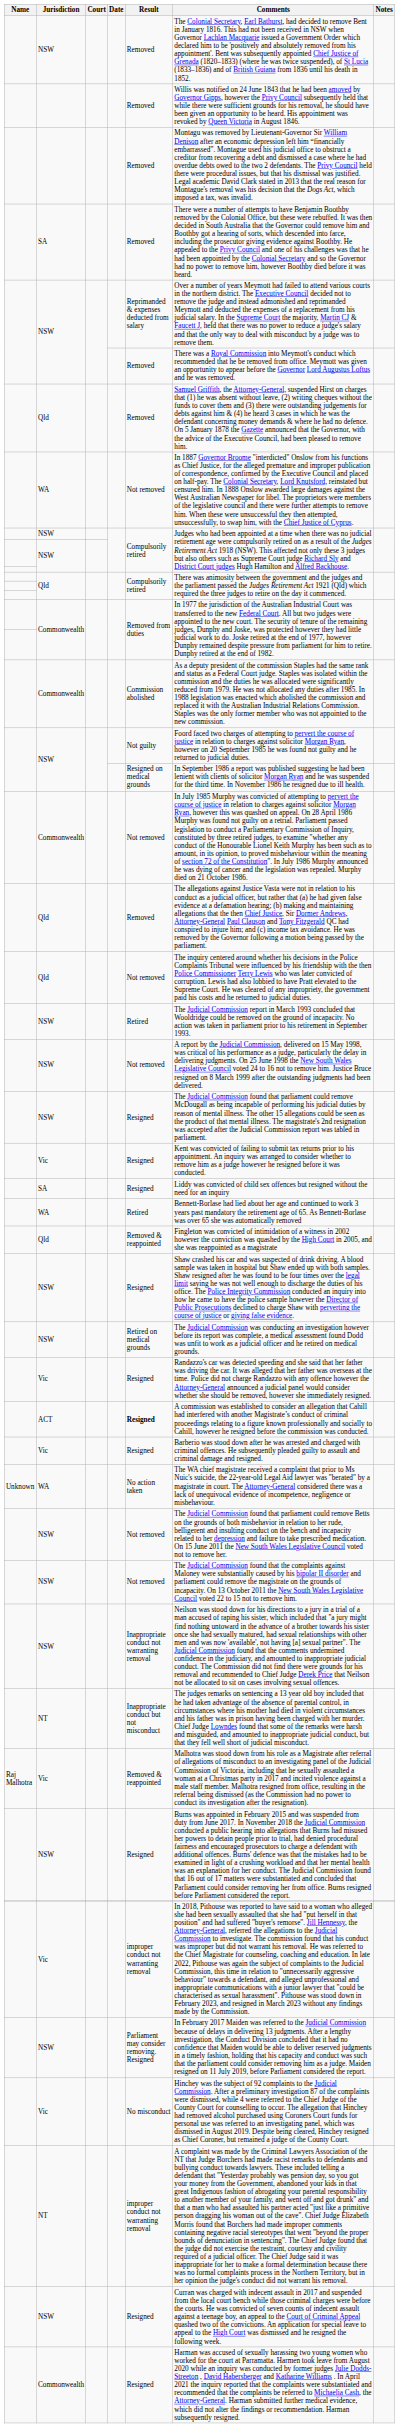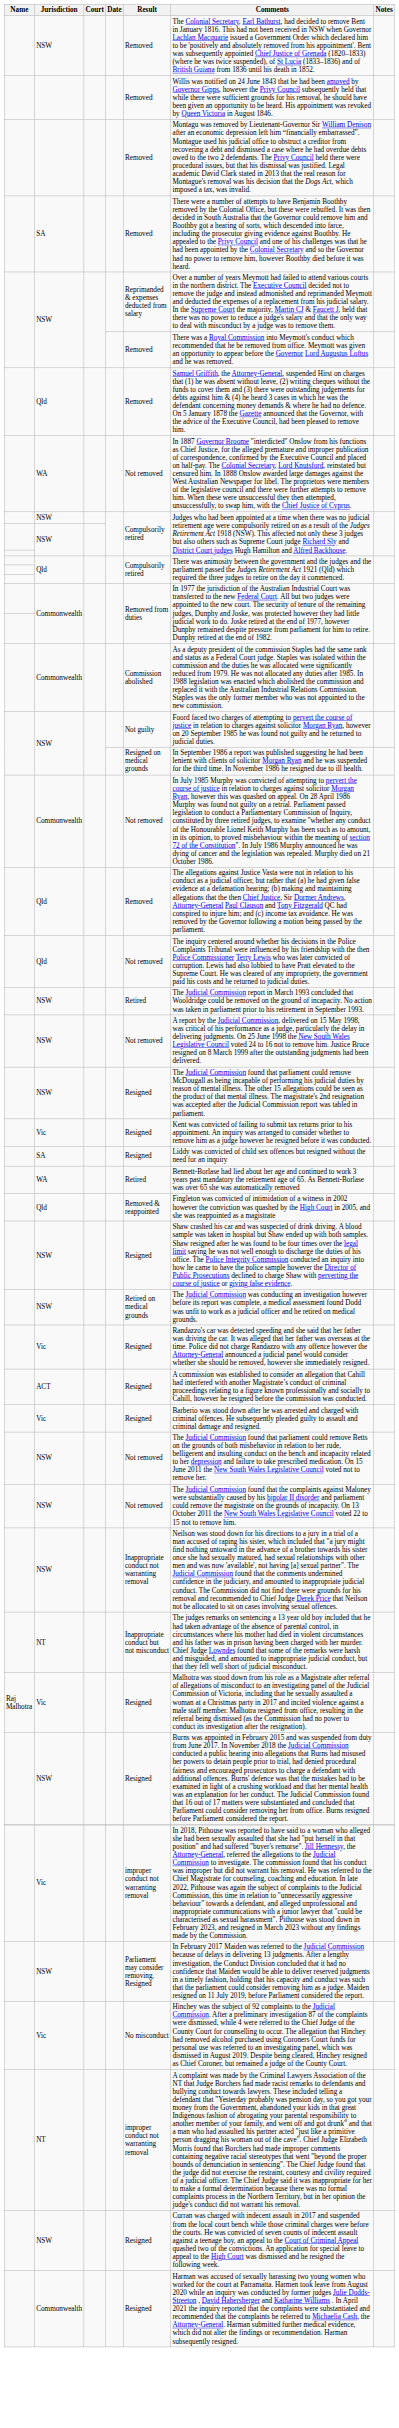(141, 1419) bold -> (138, 1386) normal
- row: (20, 1486)
(144, 1778) Removed & reappointed -> (138, 1702) Resigned
